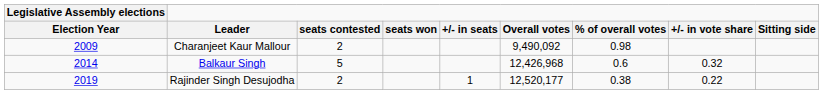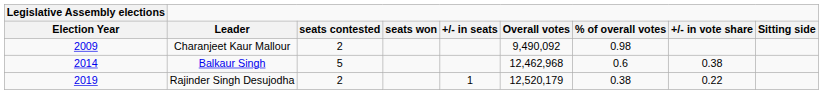(536, 64) 12,426,968 -> (536, 64) 12,462,968
(712, 64) 0.32 -> (712, 64) 0.38
(536, 81) 12,520,177 -> (536, 81) 12,520,179
